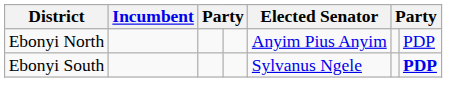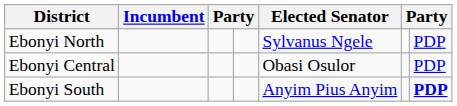(319, 41) Anyim Pius Anyim -> (318, 41) Sylvanus Ngele
+ row: (62, 65)
(307, 65) Sylvanus Ngele -> (330, 89) Anyim Pius Anyim
